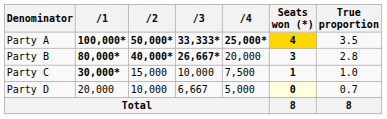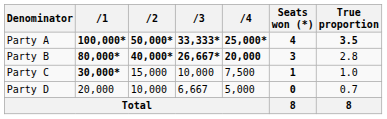(293, 40) gold background -> (293, 40) no background
(349, 40) normal -> (349, 40) bold
(243, 57) normal -> (243, 57) bold
(293, 89) lightyellow background -> (293, 89) no background
